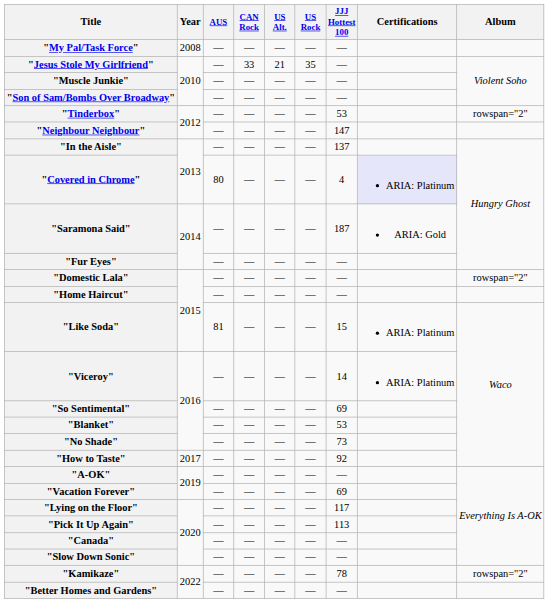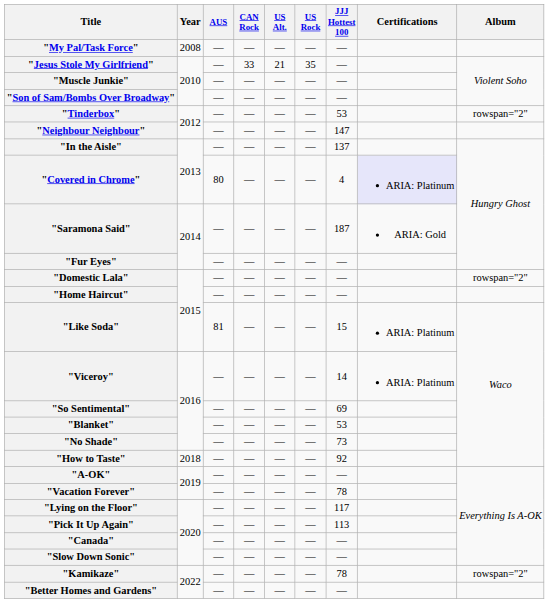(190, 458) 2017 -> (190, 458) 2018
(342, 491) 69 -> (342, 491) 78
